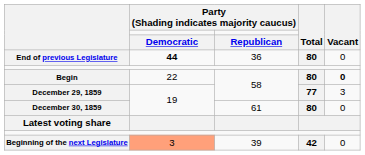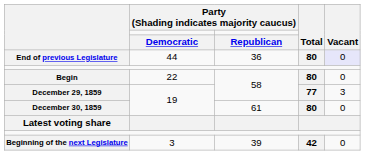(172, 57) bold -> (172, 57) normal
(343, 57) no background -> (343, 57) lavender background
(343, 77) bold -> (343, 77) normal
(172, 142) lightsalmon background -> (172, 142) no background
